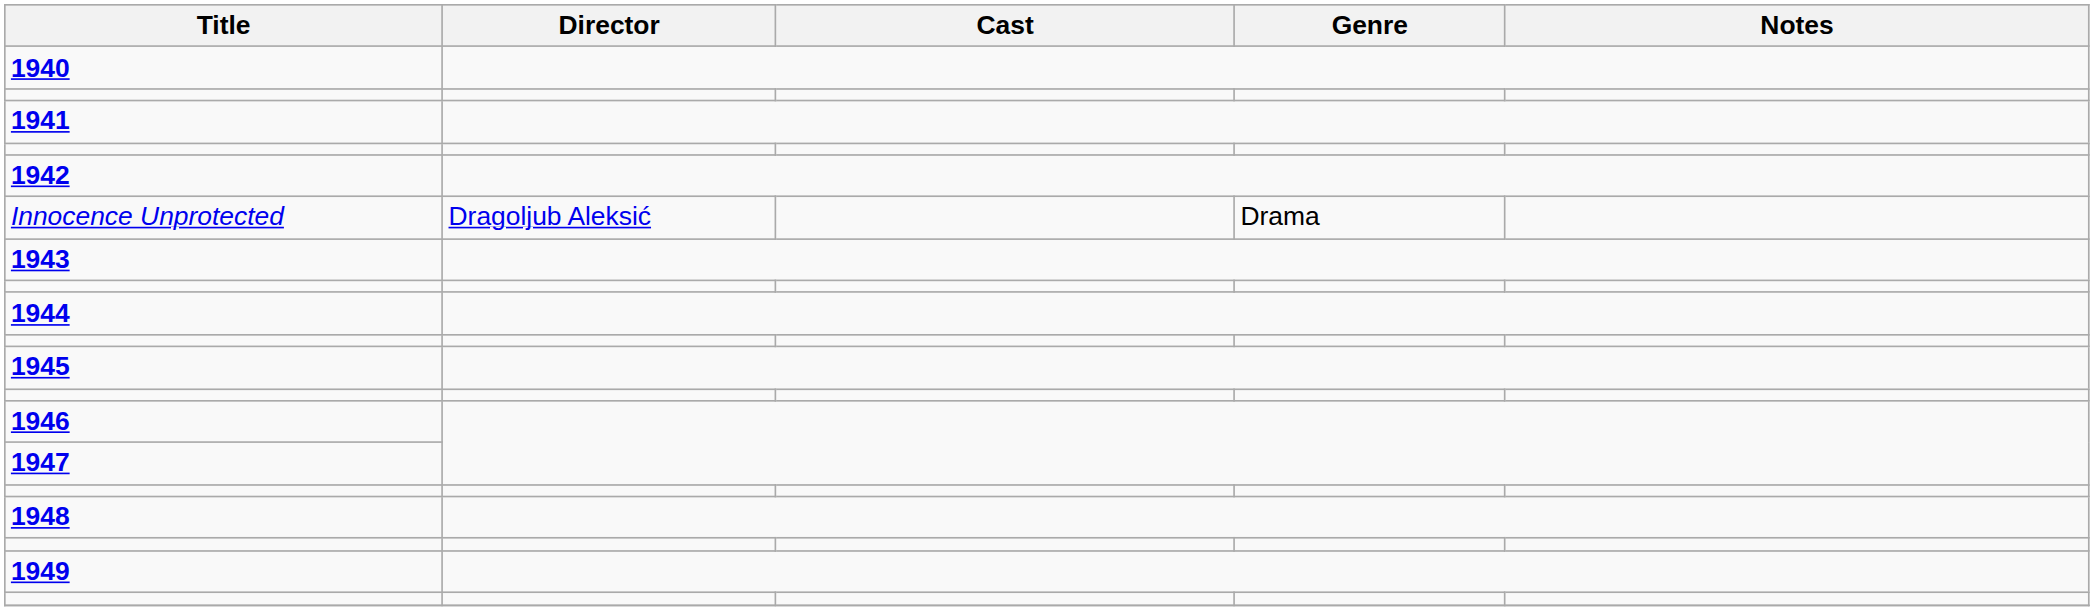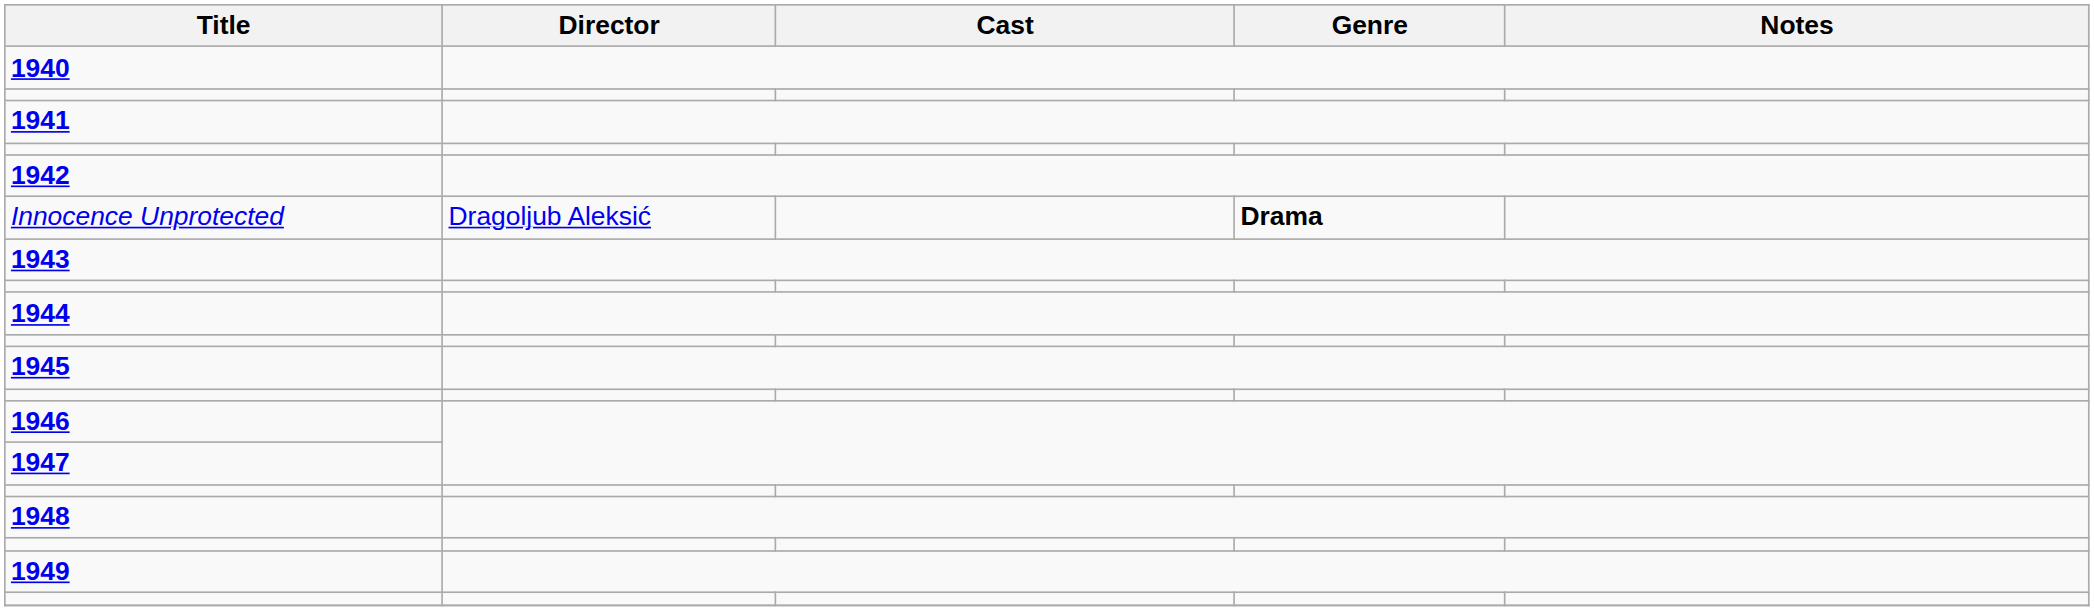(1280, 217) normal -> (1282, 217) bold
